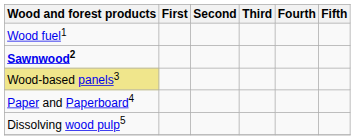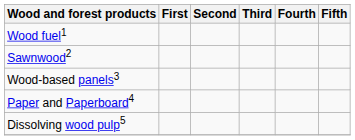(41, 56) bold -> (39, 56) normal
(63, 79) khaki background -> (63, 79) no background
